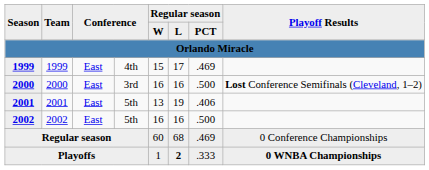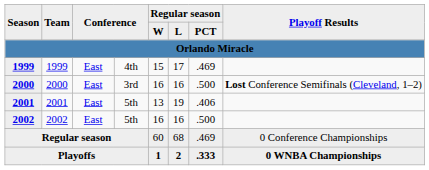(158, 155) normal -> (158, 155) bold
(206, 155) normal -> (206, 155) bold
